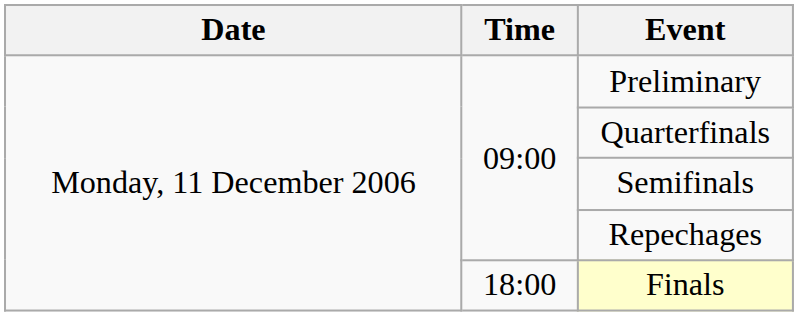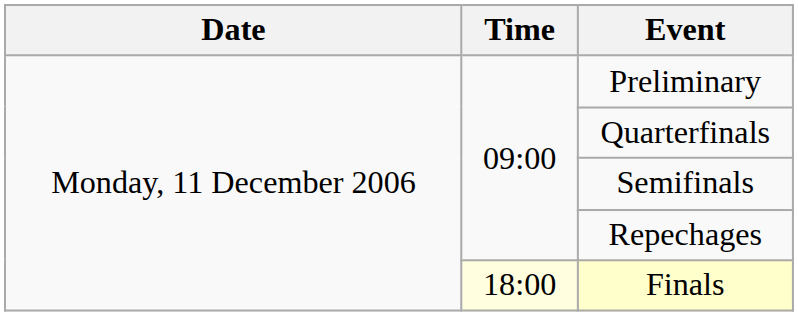(520, 285) no background -> (520, 285) lightyellow background
